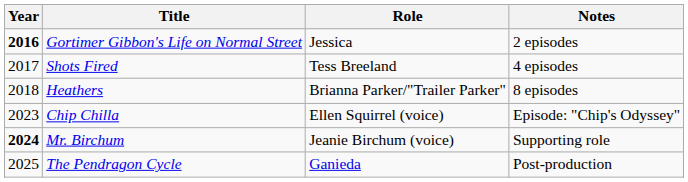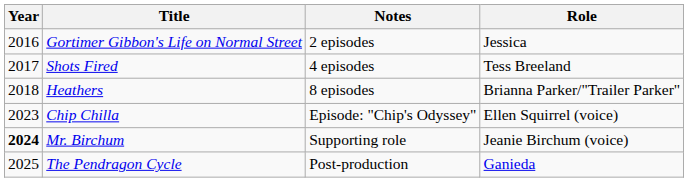columns swapped: (407, 16) <-> (597, 16)
(24, 41) bold -> (24, 41) normal
